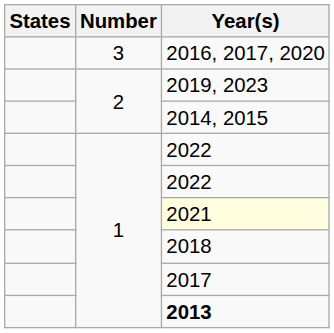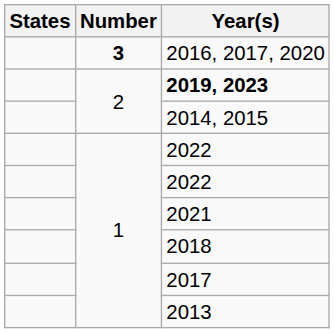(118, 53) normal -> (118, 53) bold
(217, 85) normal -> (217, 85) bold
(189, 214) lightyellow background -> (189, 214) no background
(189, 311) bold -> (189, 311) normal
